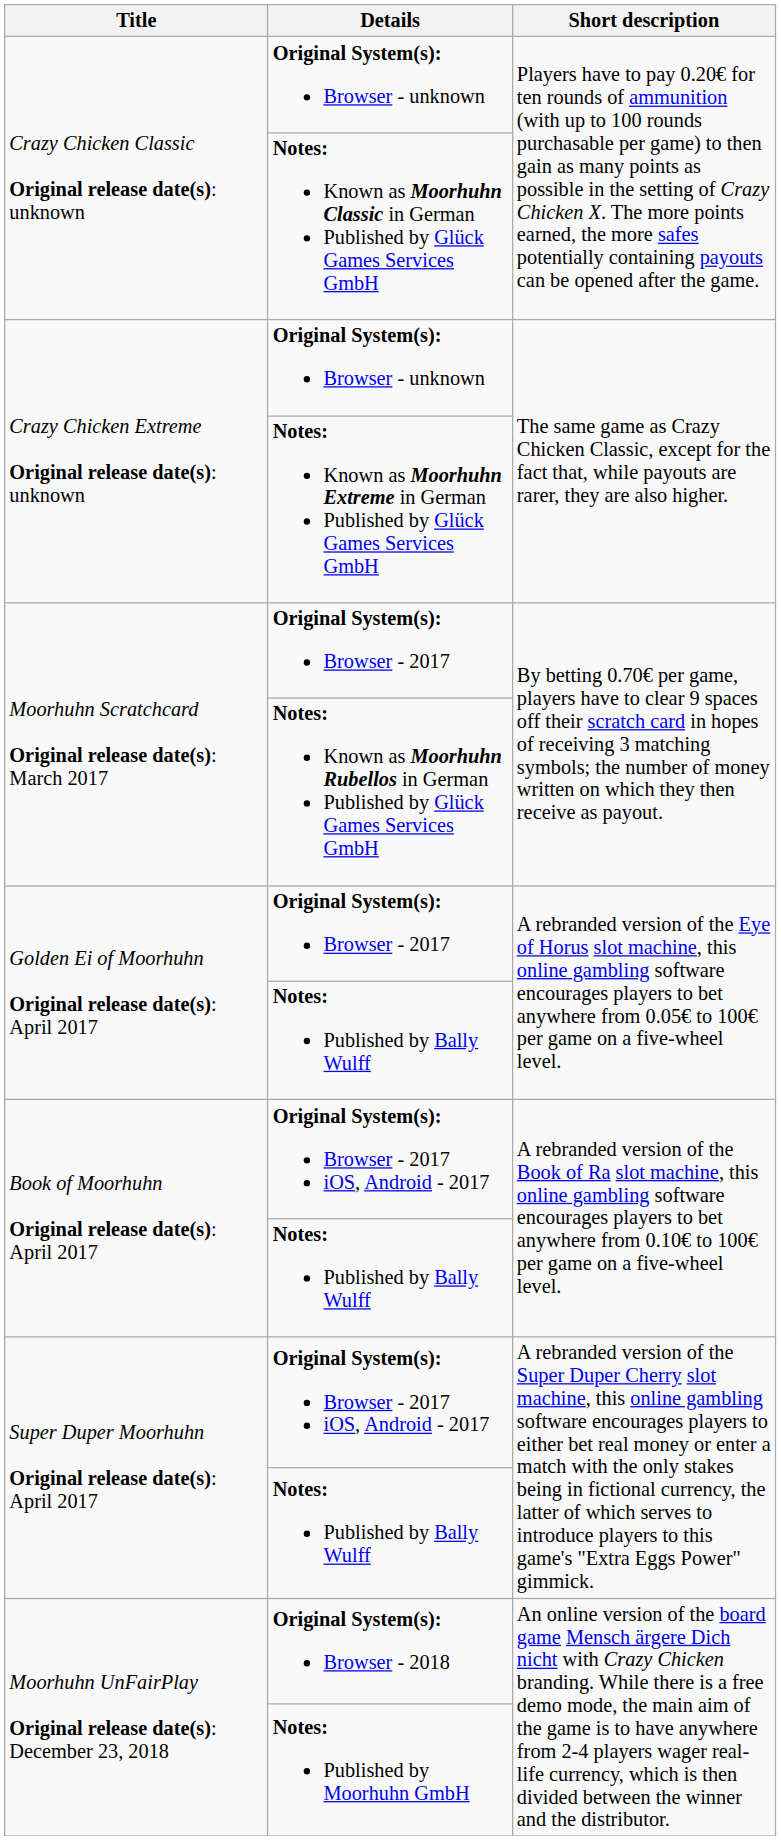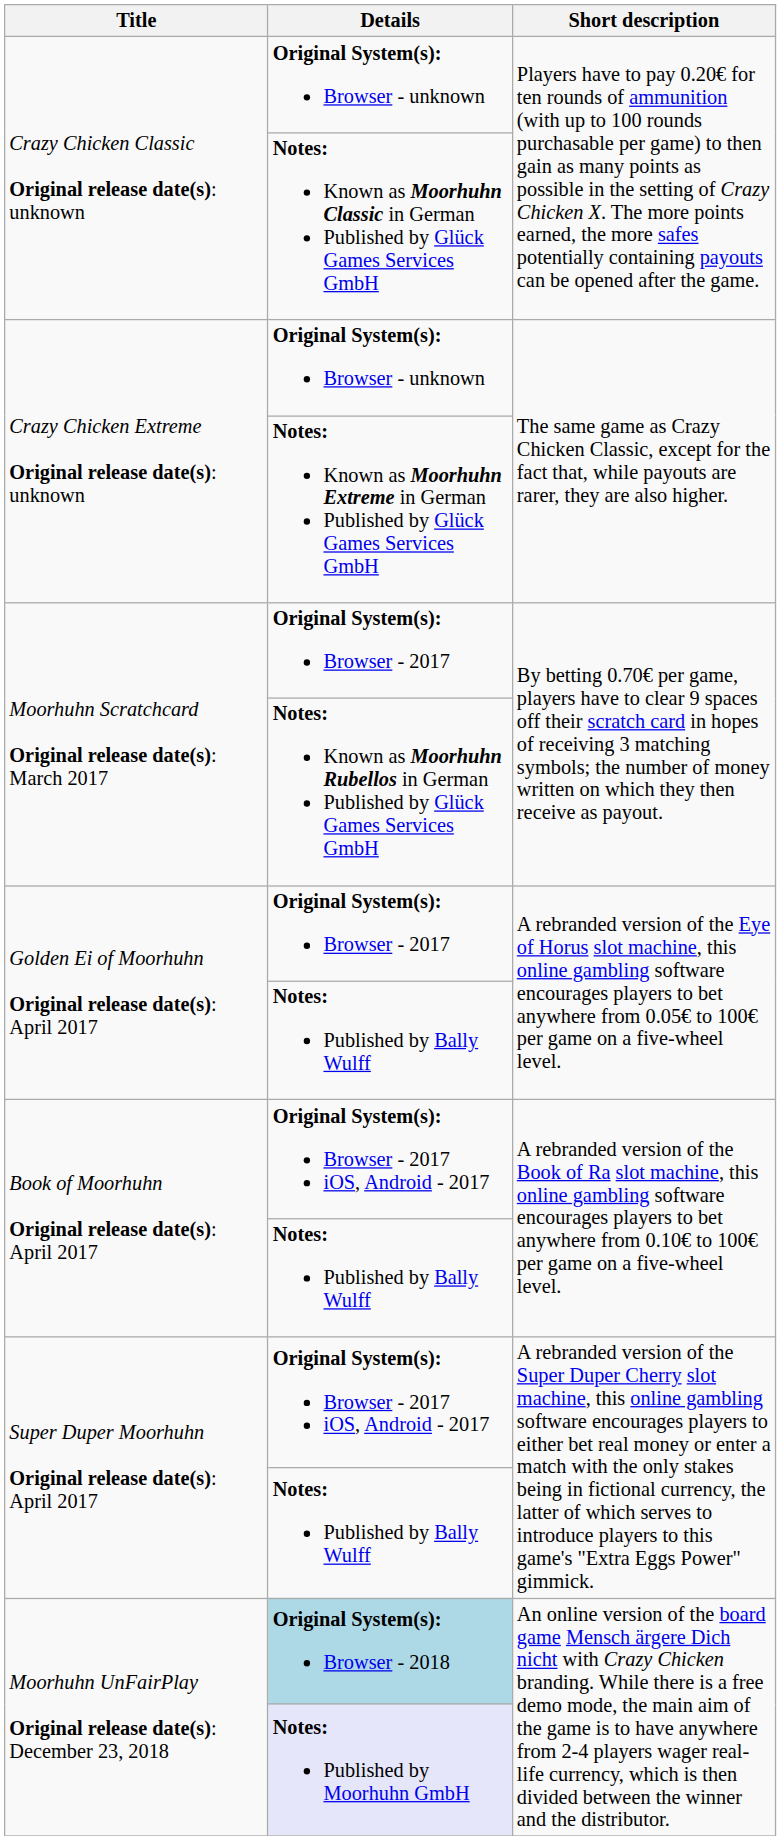(390, 1641) no background -> (390, 1641) lightblue background
(390, 1760) no background -> (390, 1760) lavender background
